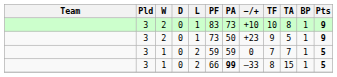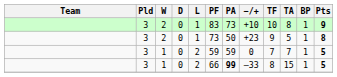(323, 38) 9 -> (323, 38) 8
